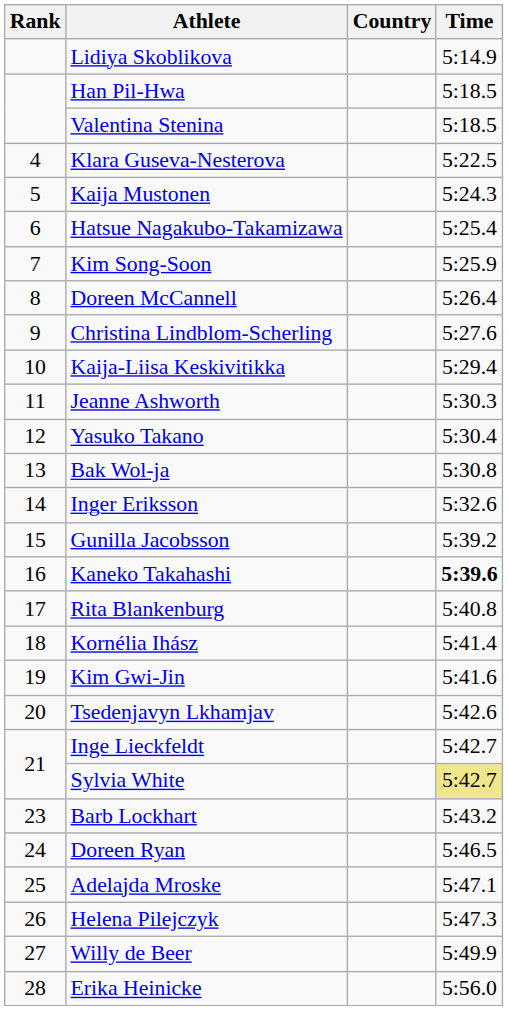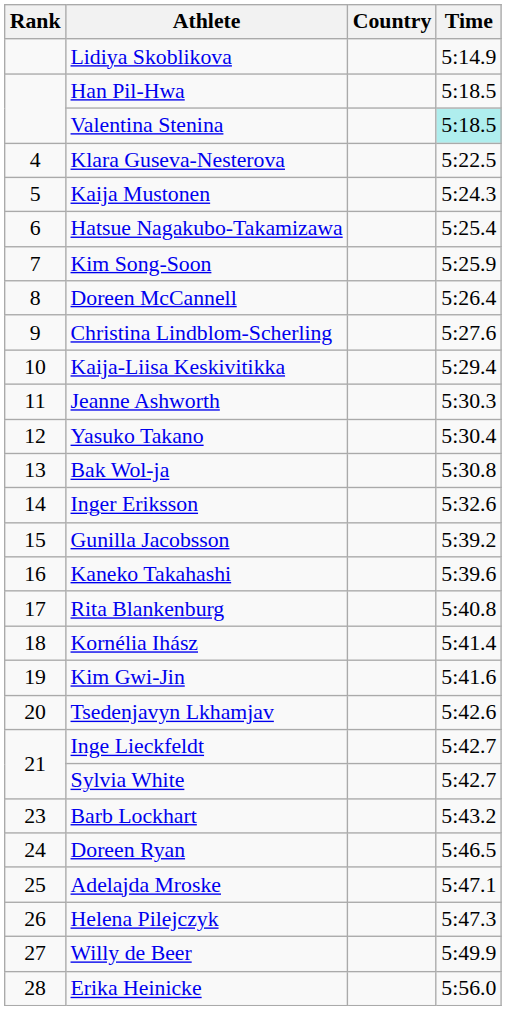(469, 125) no background -> (469, 125) paleturquoise background
(469, 573) bold -> (469, 573) normal
(469, 780) khaki background -> (469, 780) no background
